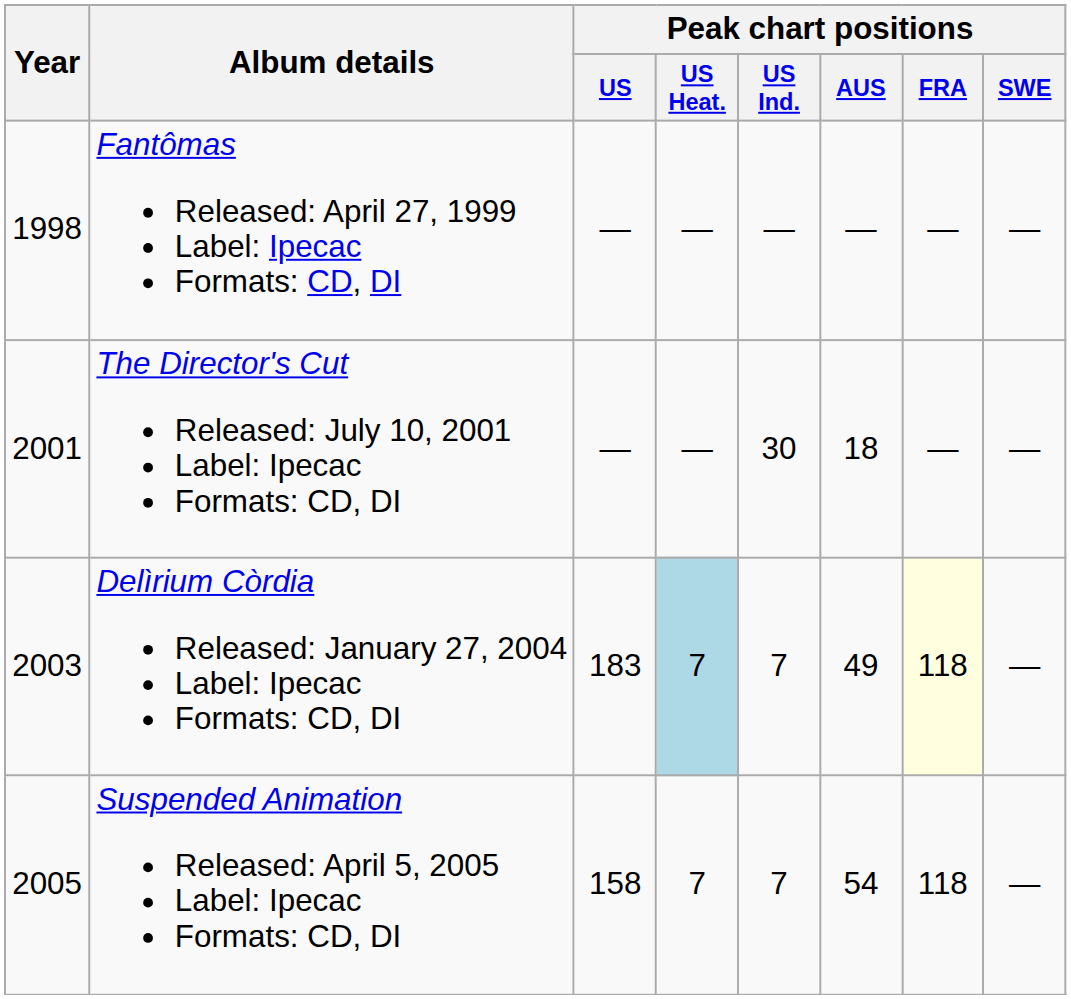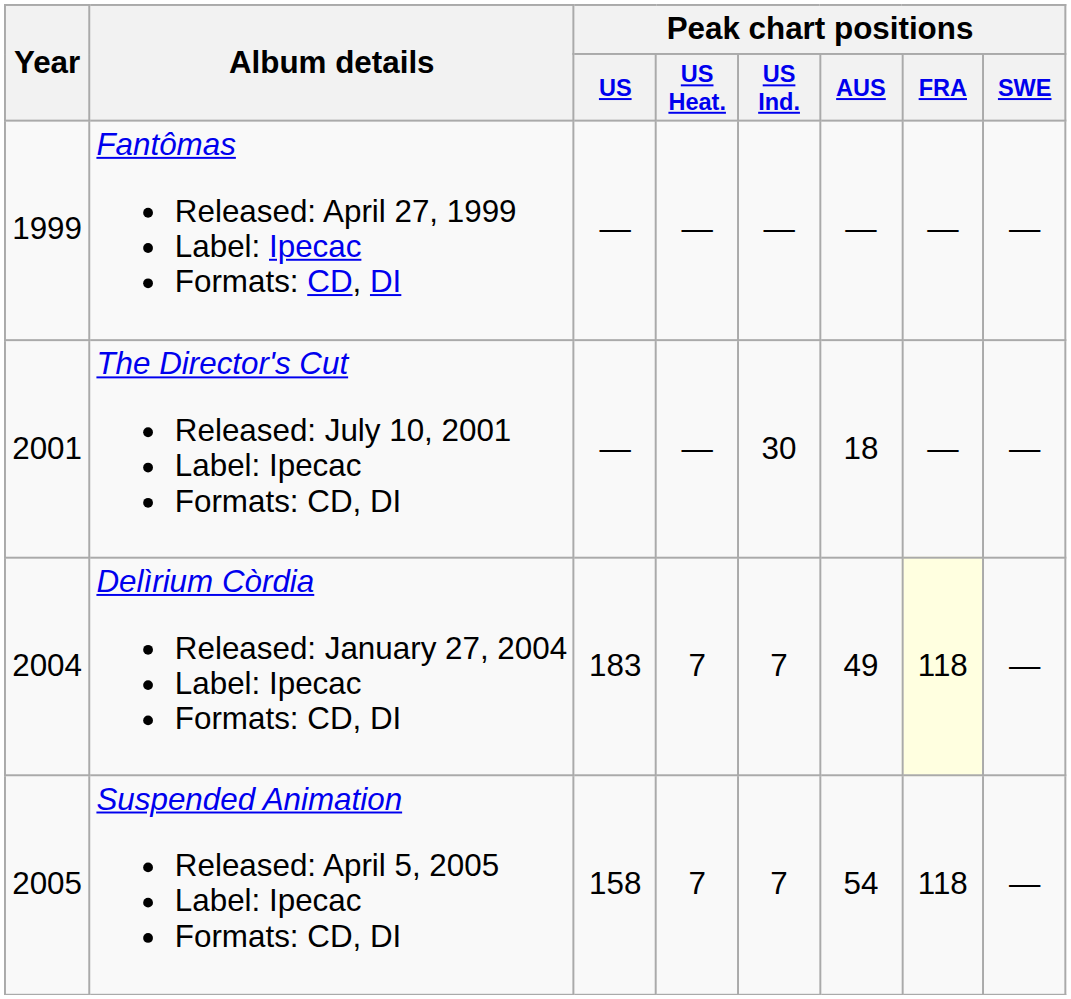(47, 229) 1998 -> (47, 229) 1999
(47, 666) 2003 -> (47, 666) 2004
(697, 666) lightblue background -> (697, 666) no background
